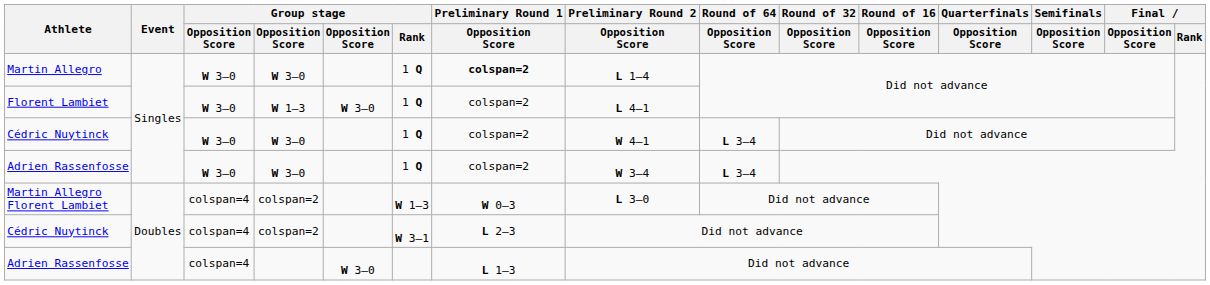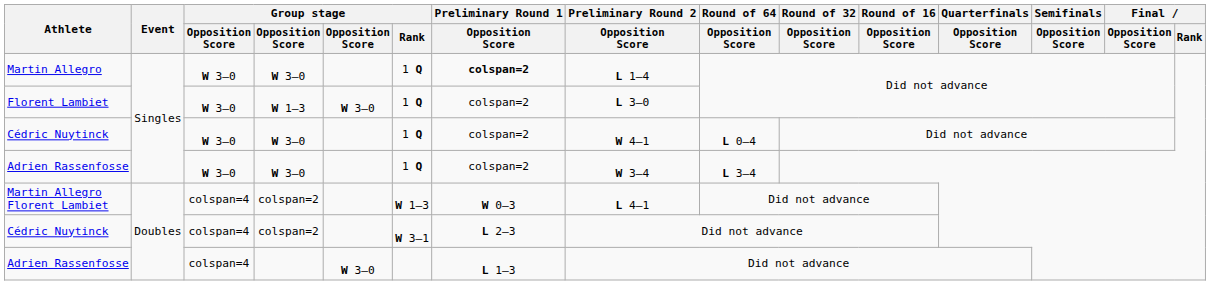(632, 108) L 4–1 -> (632, 102) L 3–0
(739, 141) L 3–4 -> (739, 141) L 0–4
(632, 199) L 3–0 -> (632, 205) L 4–1
